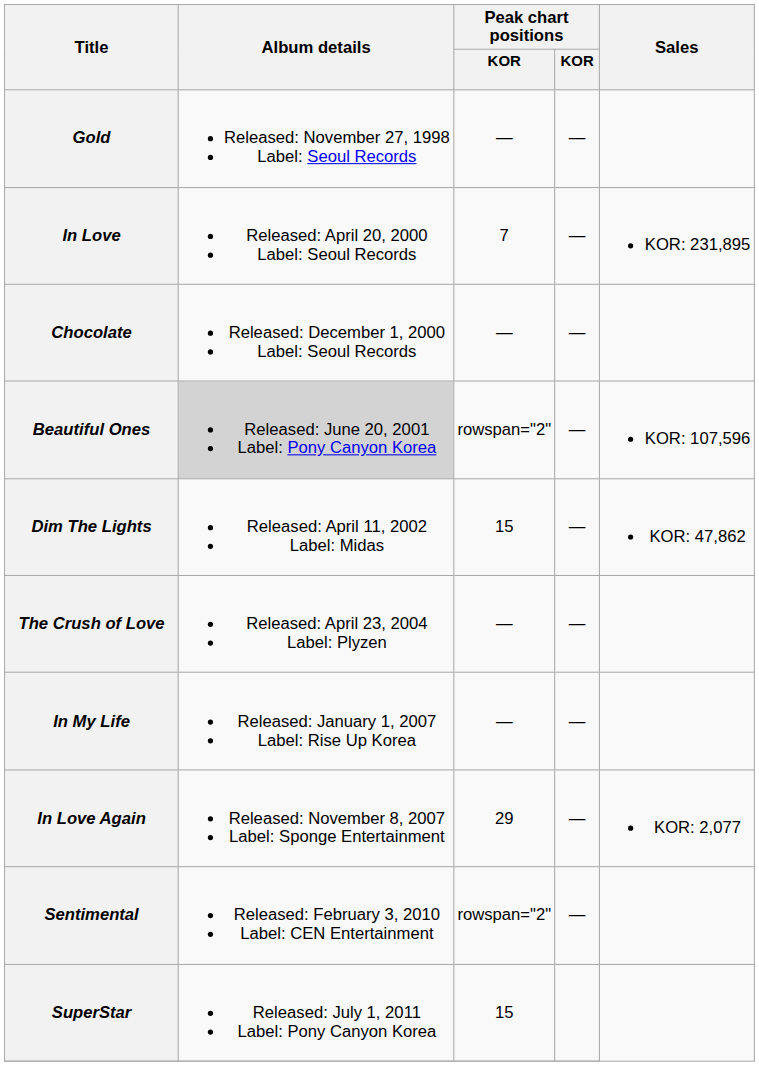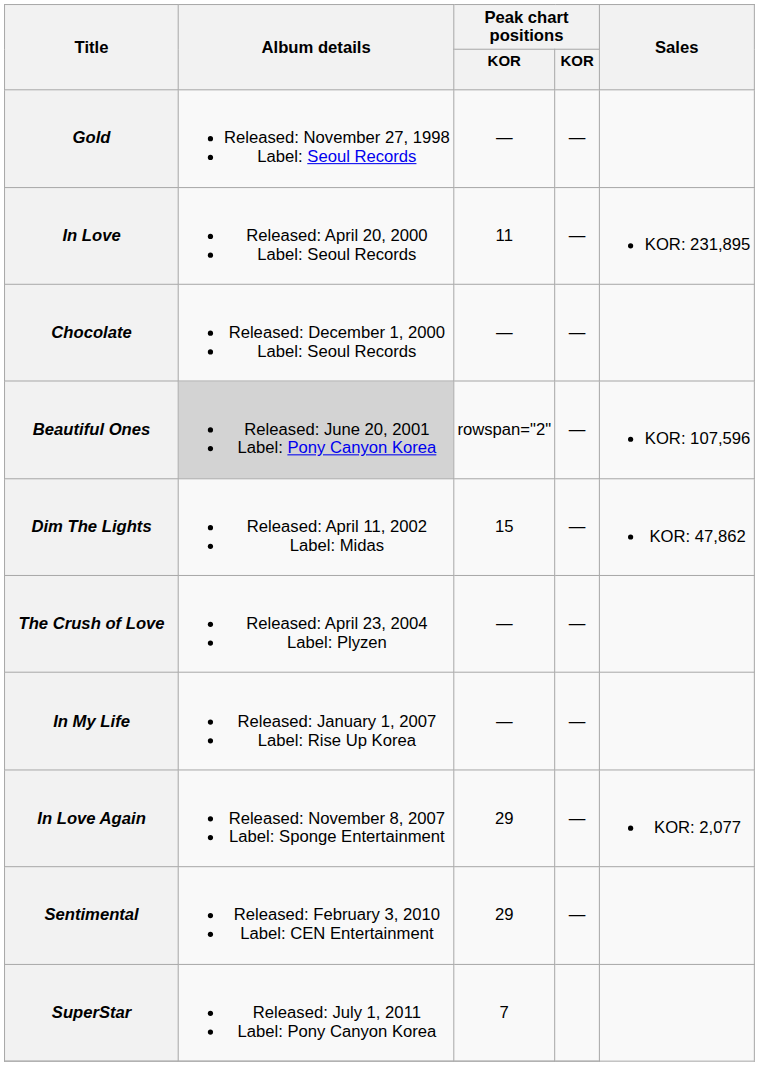(504, 235) 7 -> (504, 235) 11
(504, 915) rowspan="2" -> (504, 915) 29
(504, 1012) 15 -> (504, 1012) 7
